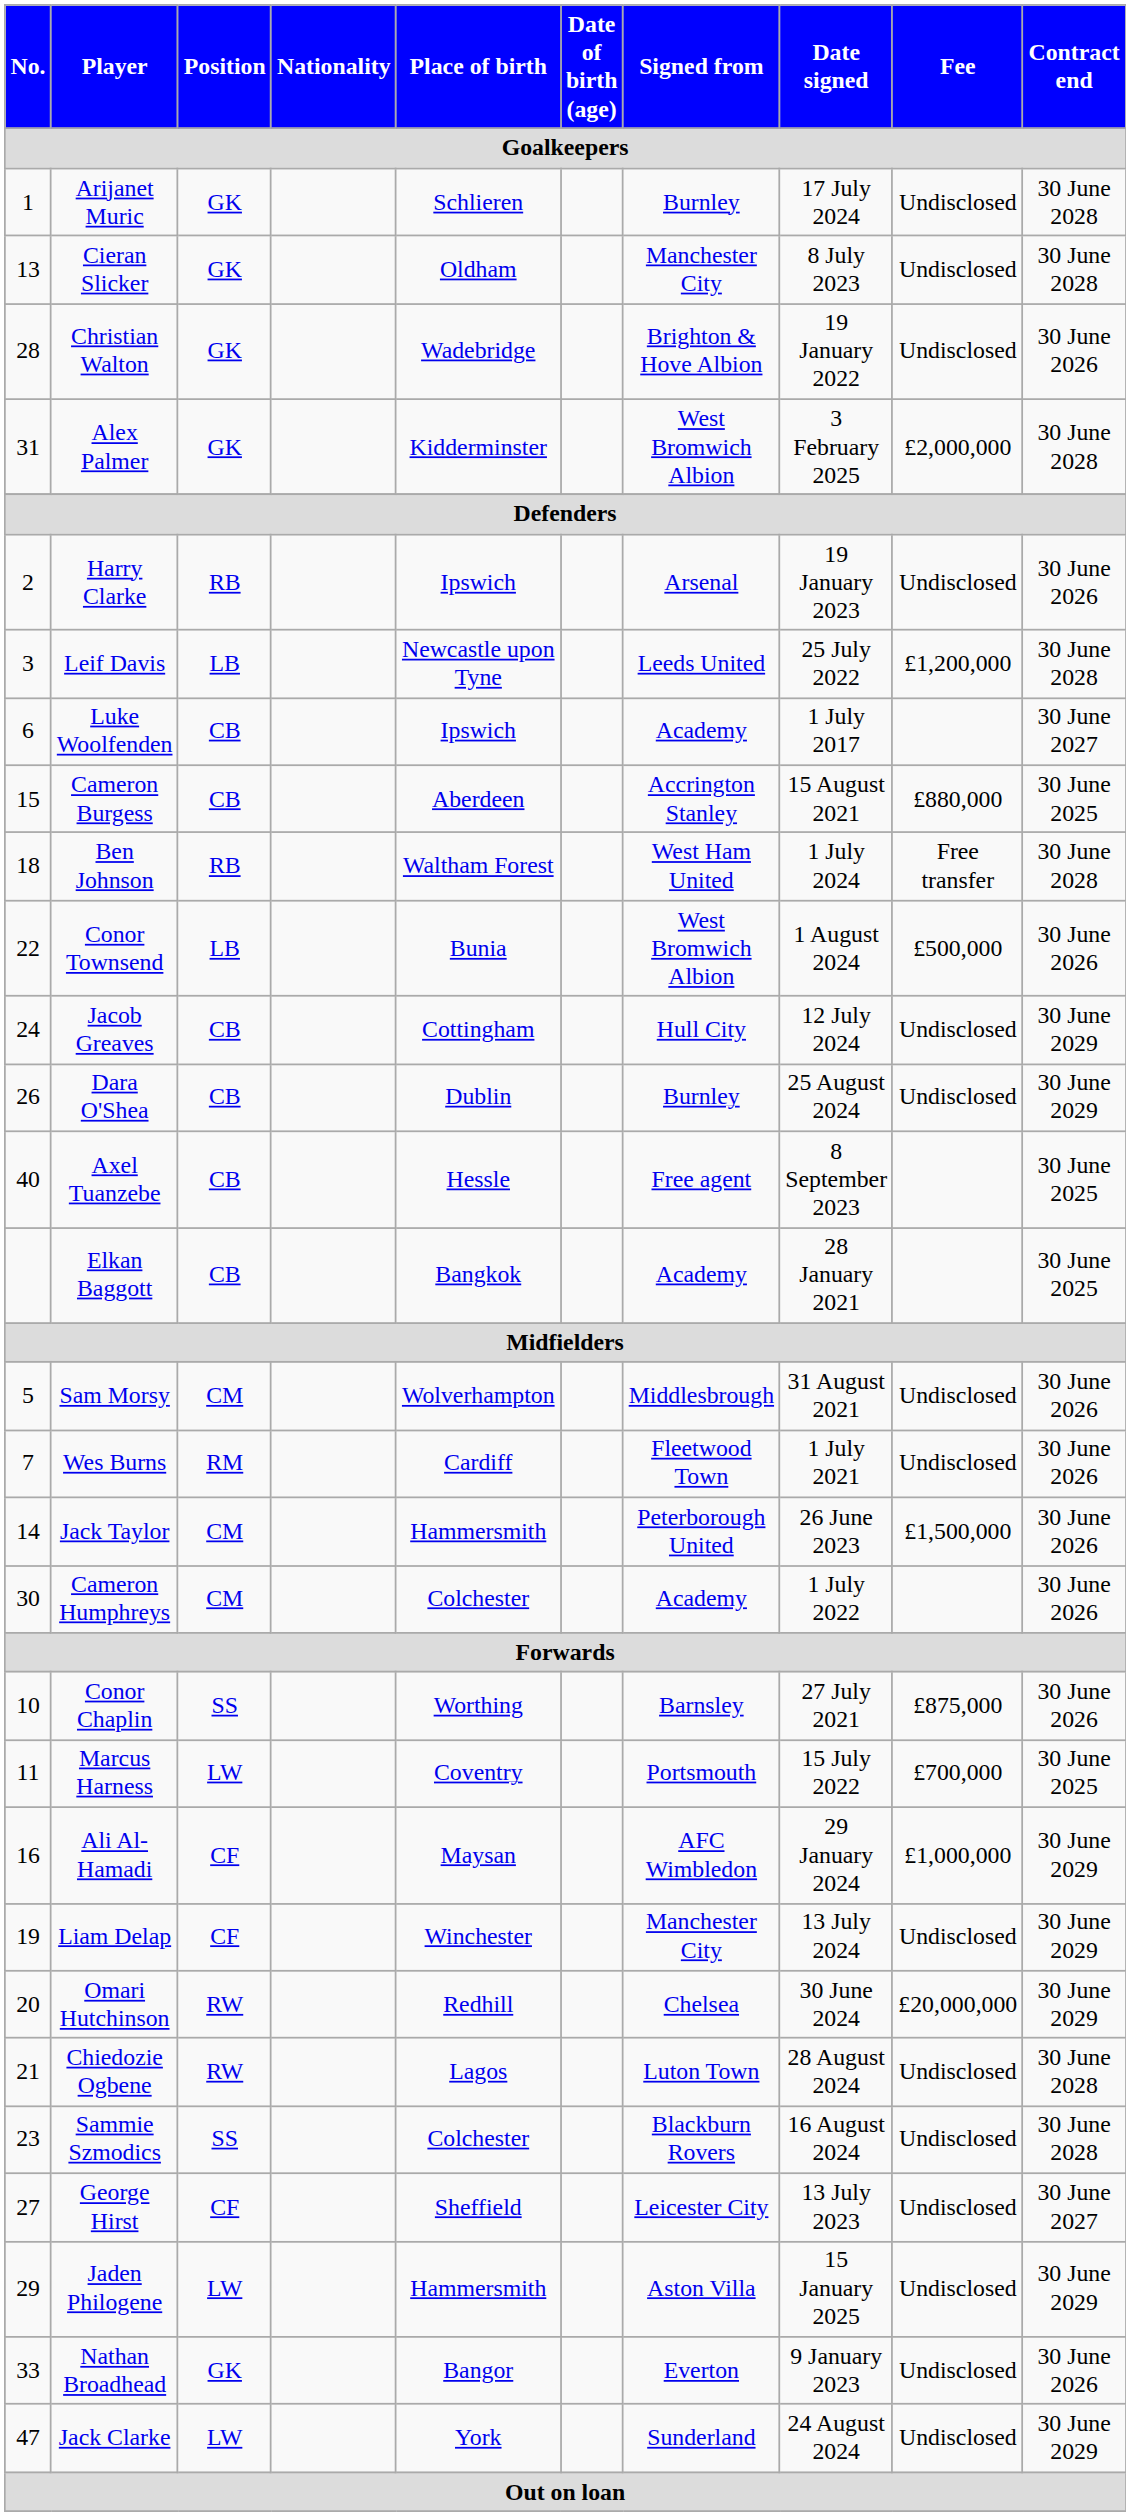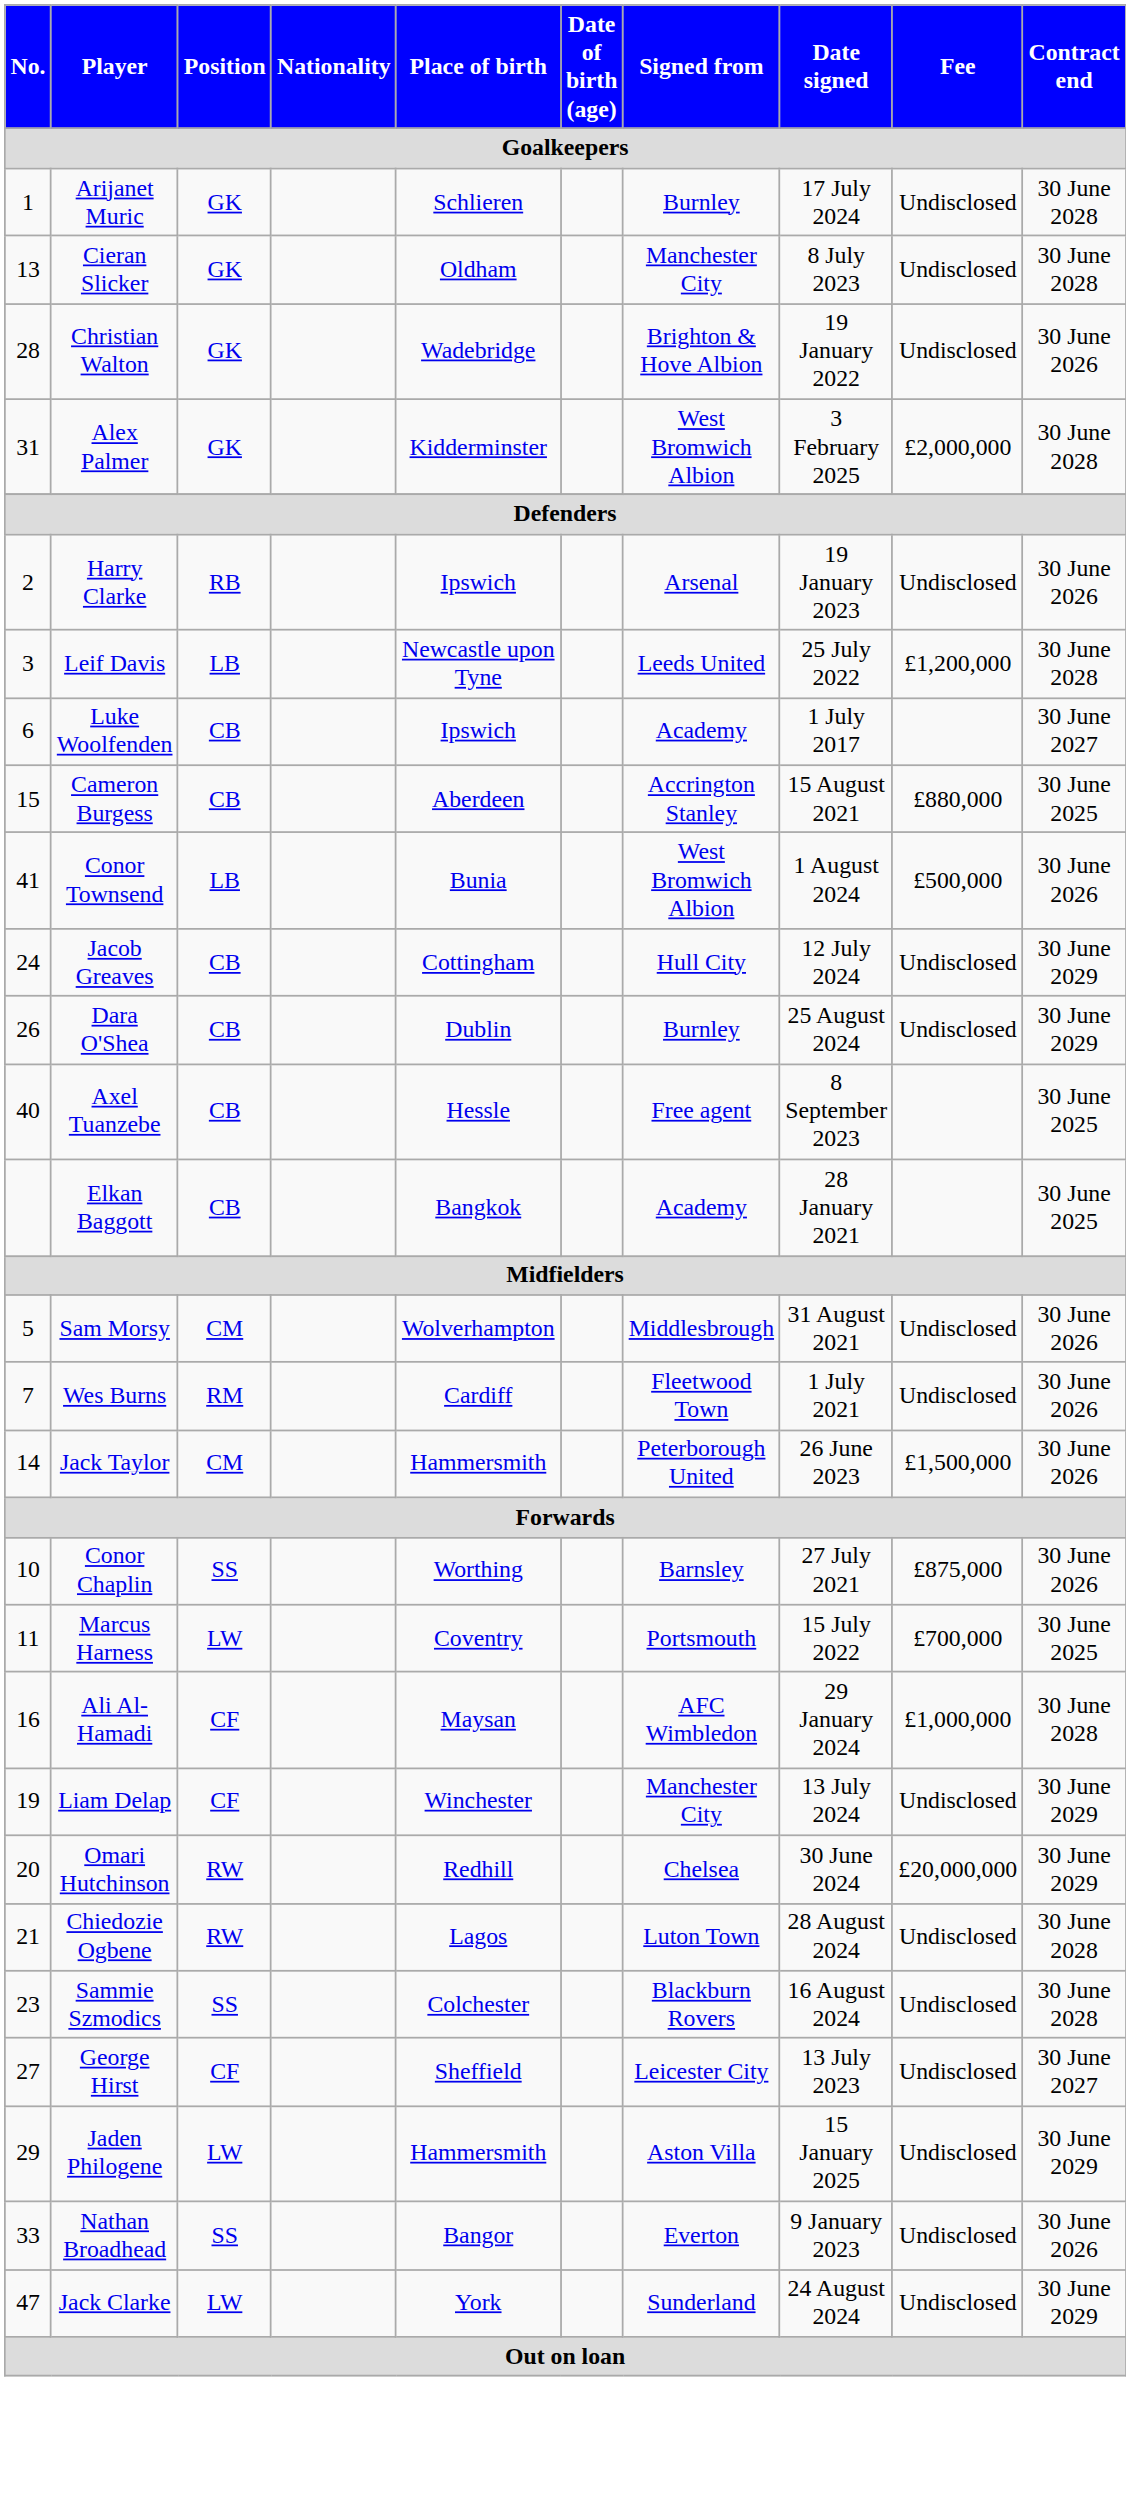- row: (115, 865)
(28, 947) 22 -> (28, 879) 41
- row: (115, 1598)
(1074, 1854) 30 June 2029 -> (1074, 1719) 30 June 2028
(225, 2369) GK -> (225, 2234) SS
